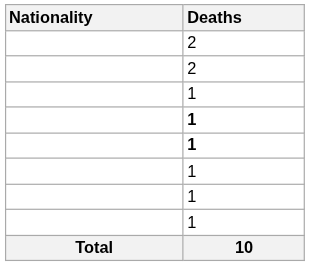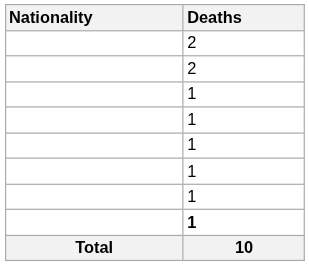(192, 120) bold -> (192, 120) normal
(192, 145) bold -> (192, 145) normal
(192, 222) normal -> (192, 222) bold
